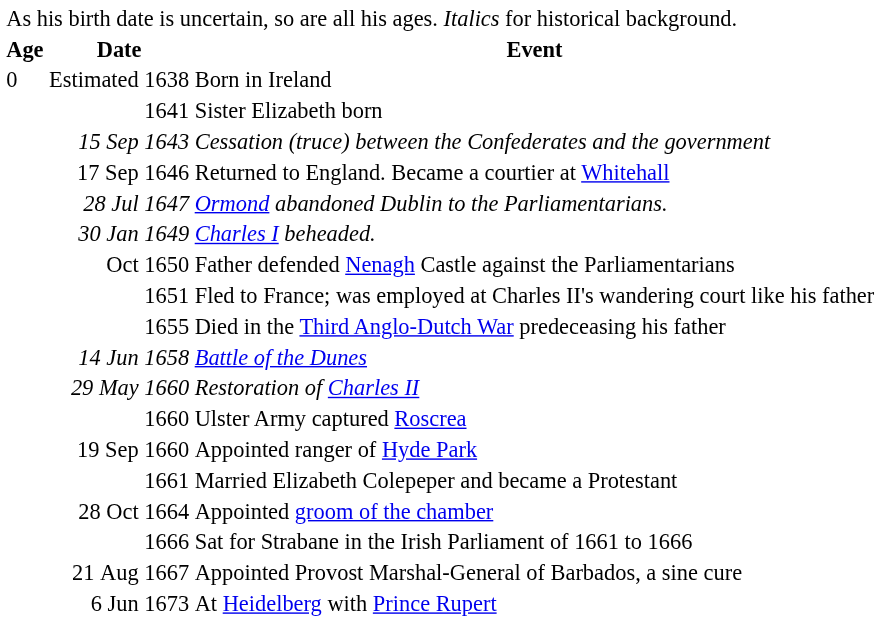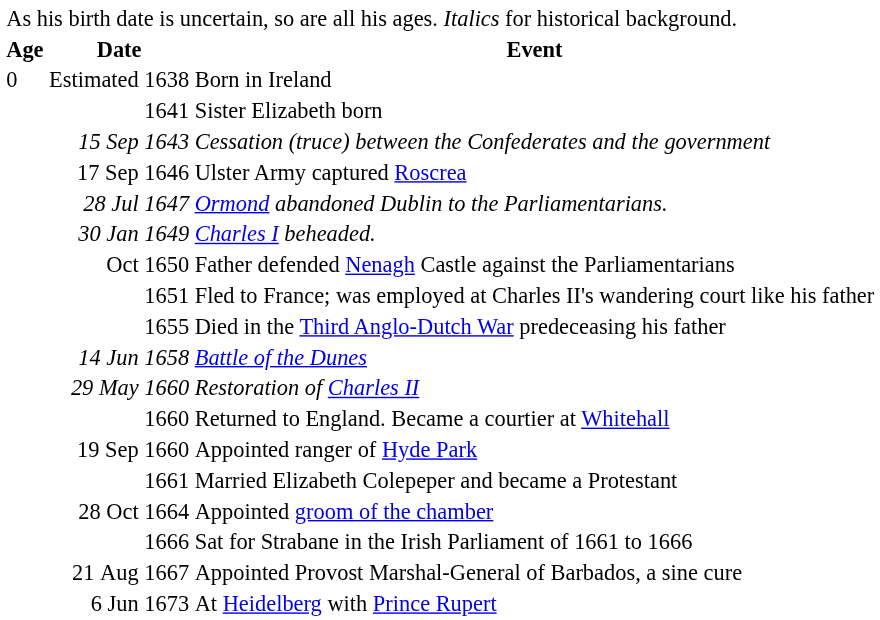(432, 172) Returned to England. Became a courtier at Whitehall -> (331, 172) Ulster Army captured Roscrea
(331, 418) Ulster Army captured Roscrea -> (432, 418) Returned to England. Became a courtier at Whitehall
